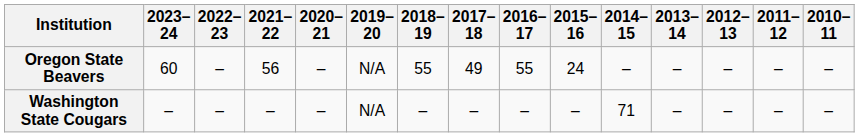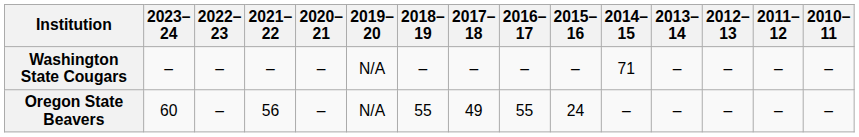rows swapped: (74, 68) <-> (74, 110)
